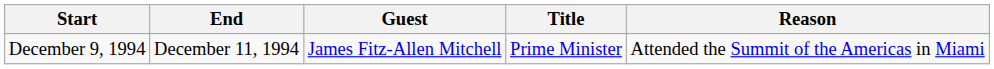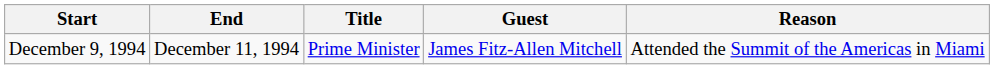columns swapped: (405, 19) <-> (566, 19)
